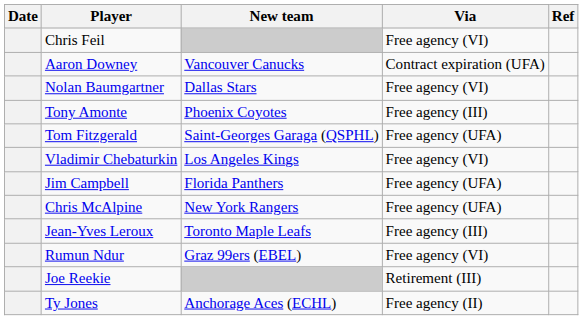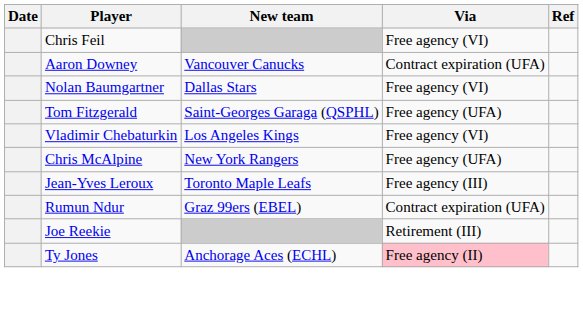- row: (86, 111)
- row: (87, 183)
(437, 254) Free agency (VI) -> (465, 207) Contract expiration (UFA)
(434, 302) no background -> (434, 254) pink background
